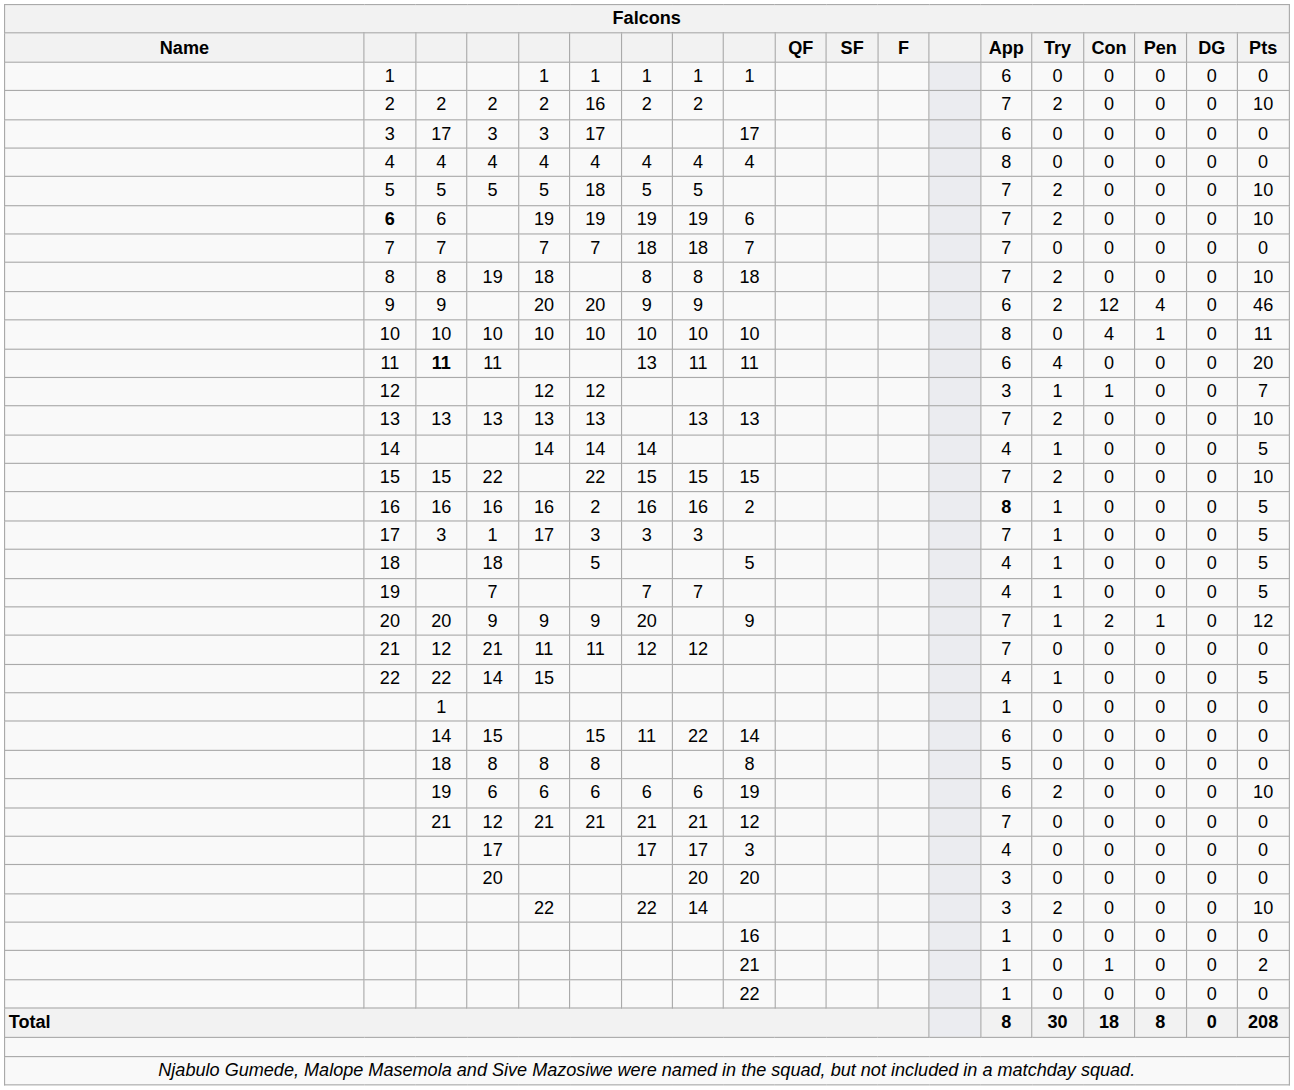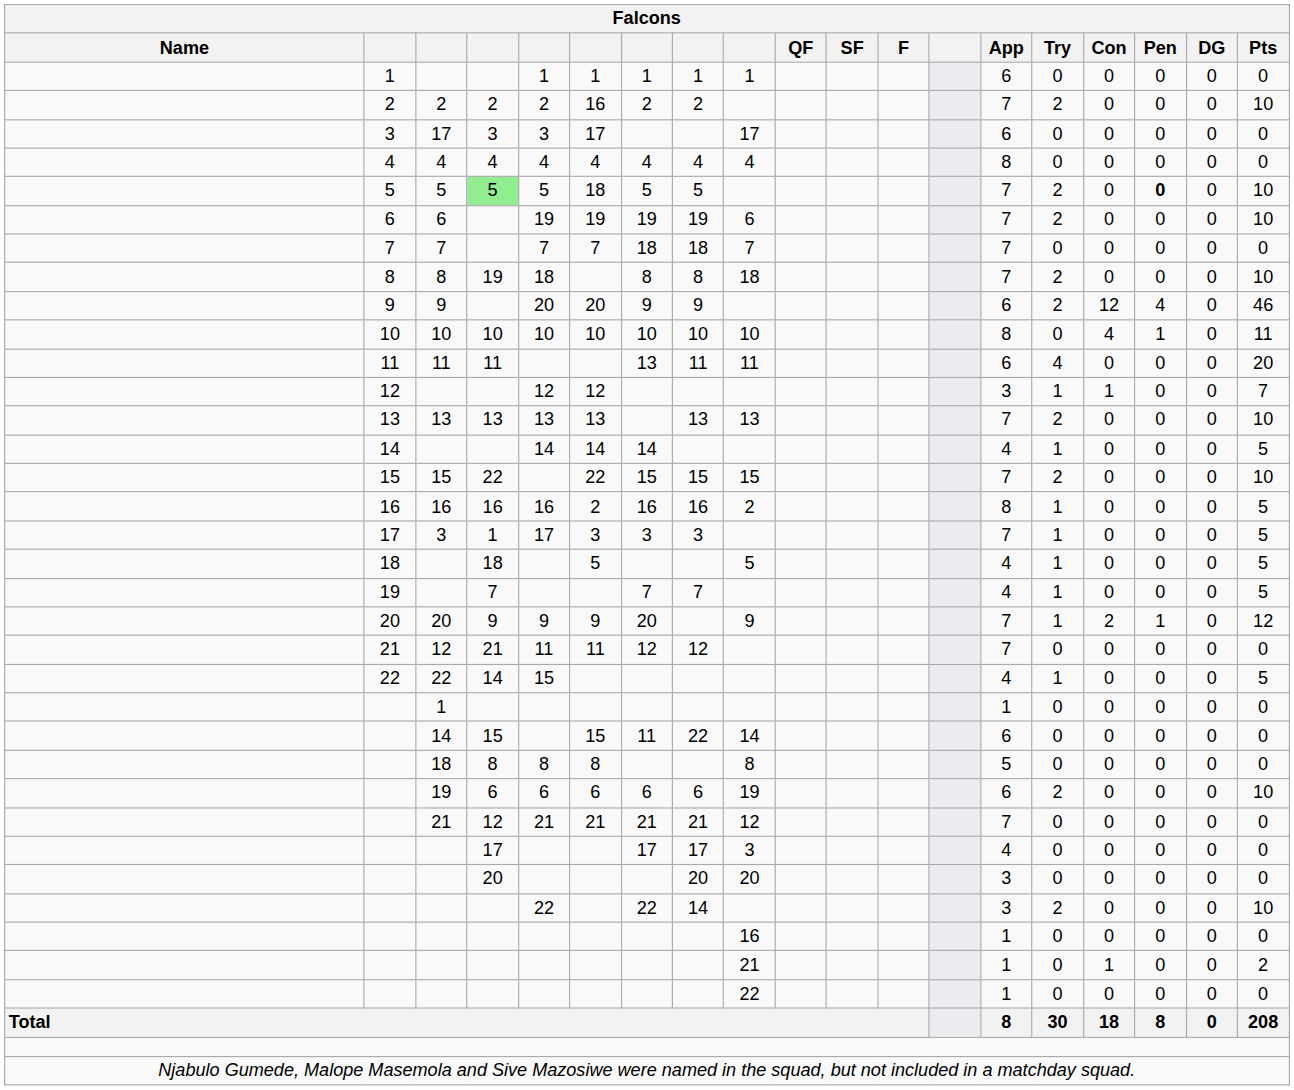(493, 190) no background -> (493, 190) lightgreen background
(1160, 190) normal -> (1160, 190) bold
(390, 219) bold -> (390, 219) normal
(441, 362) bold -> (441, 362) normal
(1006, 506) bold -> (1006, 506) normal
